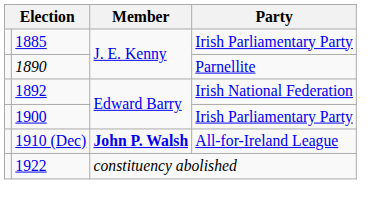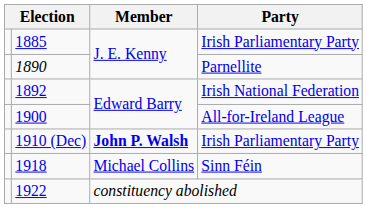(274, 116) Irish Parliamentary Party -> (273, 116) All-for-Ireland League
(267, 141) All-for-Ireland League -> (280, 141) Irish Parliamentary Party
+ row: (31, 166)
